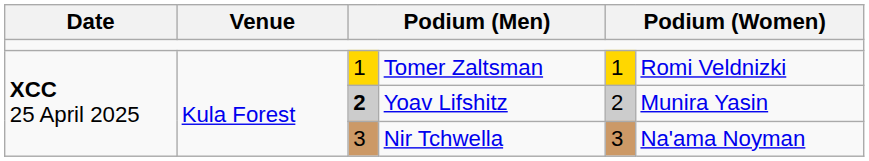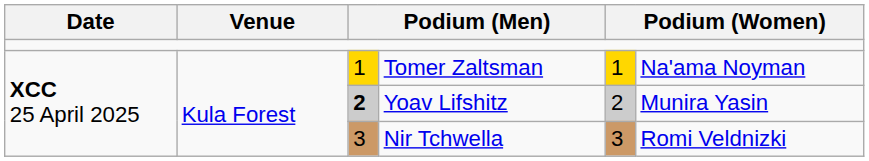(713, 67) Romi Veldnizki -> (723, 67) Na'ama Noyman
(723, 138) Na'ama Noyman -> (713, 138) Romi Veldnizki
